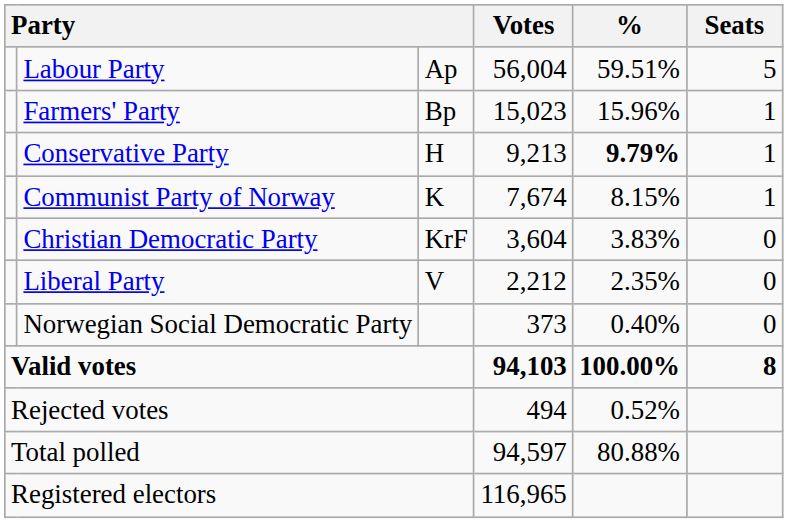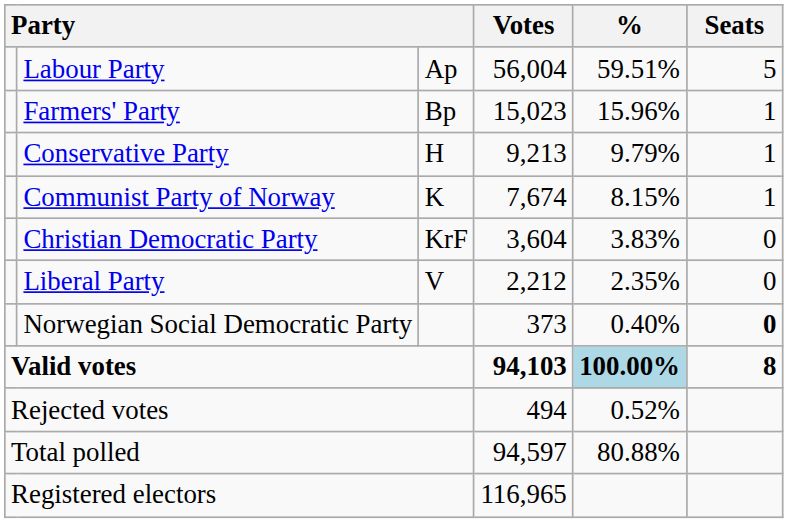(643, 153) bold -> (645, 153) normal
(770, 324) normal -> (770, 324) bold
(630, 366) no background -> (630, 366) lightblue background
